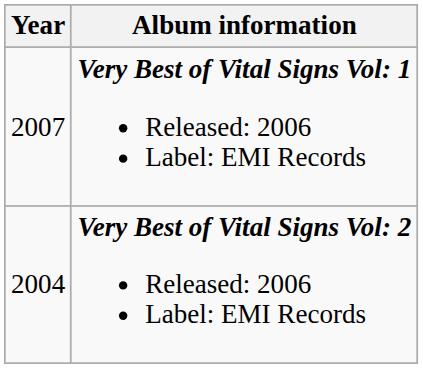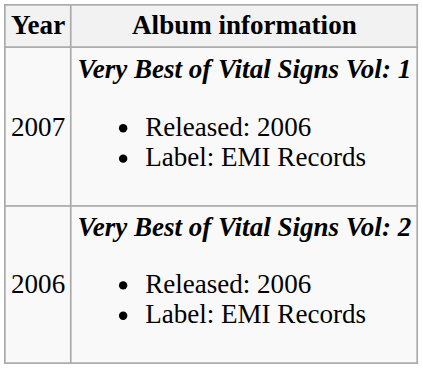(38, 284) 2004 -> (38, 284) 2006
